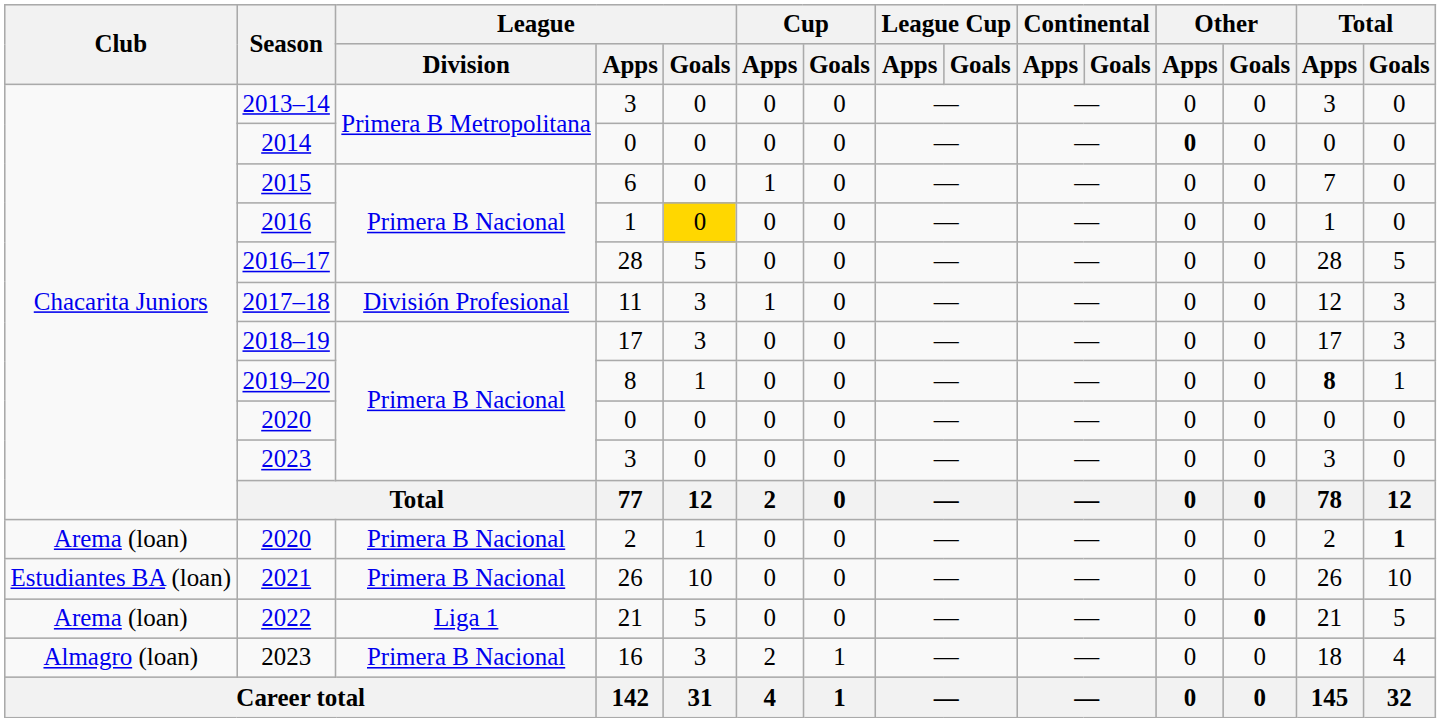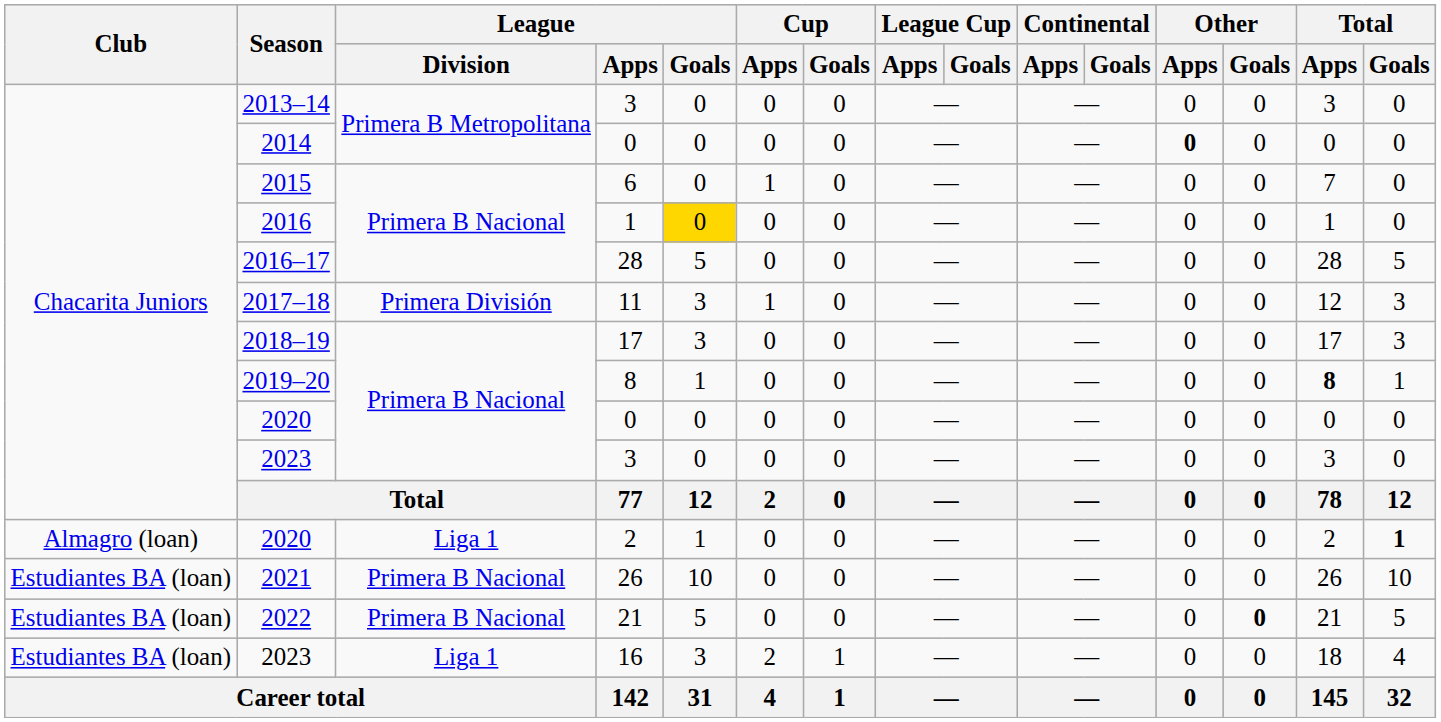(466, 301) División Profesional -> (466, 301) Primera División
(121, 538) Arema (loan) -> (121, 538) Almagro (loan)
(466, 538) Primera B Nacional -> (466, 538) Liga 1
(121, 618) Arema (loan) -> (121, 618) Estudiantes BA (loan)
(466, 618) Liga 1 -> (466, 618) Primera B Nacional
(121, 657) Almagro (loan) -> (121, 657) Estudiantes BA (loan)
(466, 657) Primera B Nacional -> (466, 657) Liga 1
